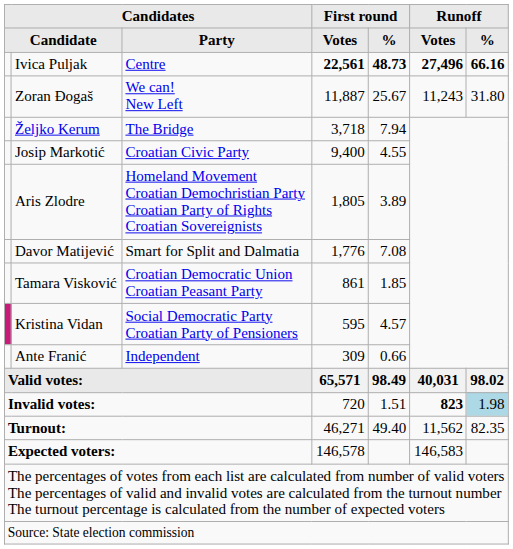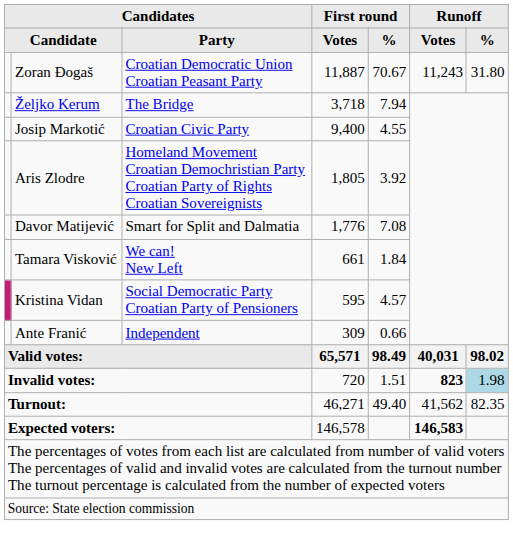- row: (51, 64)
(154, 96) We can! New Left -> (209, 72) Croatian Democratic Union Croatian Peasant Party
(389, 96) 25.67 -> (389, 72) 70.67
(393, 201) 3.89 -> (393, 177) 3.92
(209, 283) Croatian Democratic Union Croatian Peasant Party -> (154, 259) We can! New Left
(354, 283) 861 -> (354, 259) 661
(393, 283) 1.85 -> (393, 259) 1.84
(443, 428) 11,562 -> (442, 404) 41,562
(439, 451) normal -> (439, 428) bold
